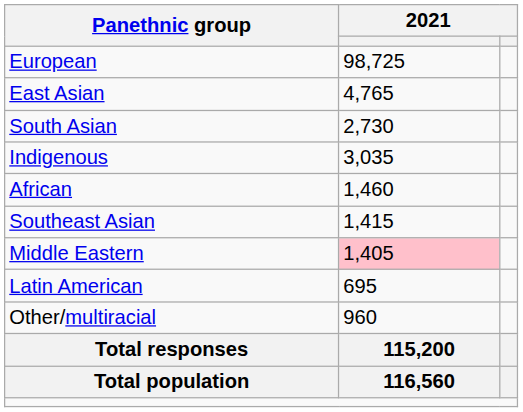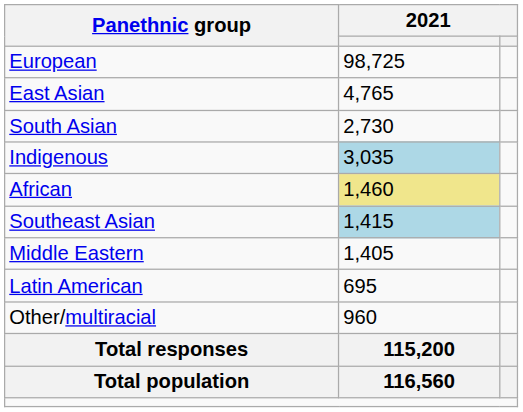(369, 157) no background -> (369, 157) lightblue background
(369, 189) no background -> (369, 189) khaki background
(369, 221) no background -> (369, 221) lightblue background
(369, 253) pink background -> (369, 253) no background
